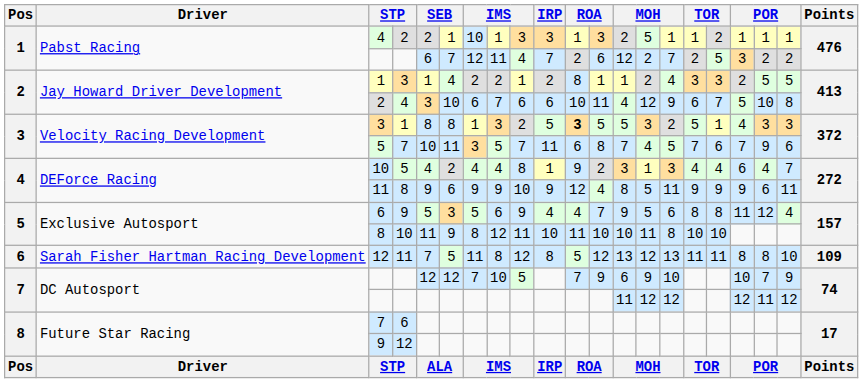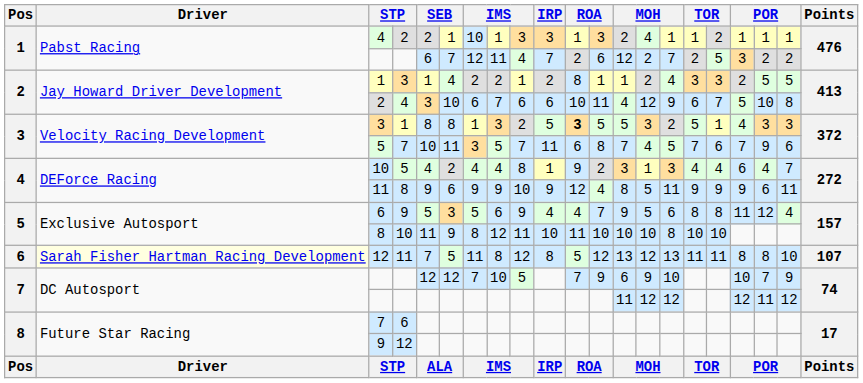(648, 38) 5 -> (648, 38) 4
(648, 235) 11 -> (648, 235) 10
(203, 257) no background -> (203, 257) lightyellow background
(829, 257) 109 -> (829, 257) 107
